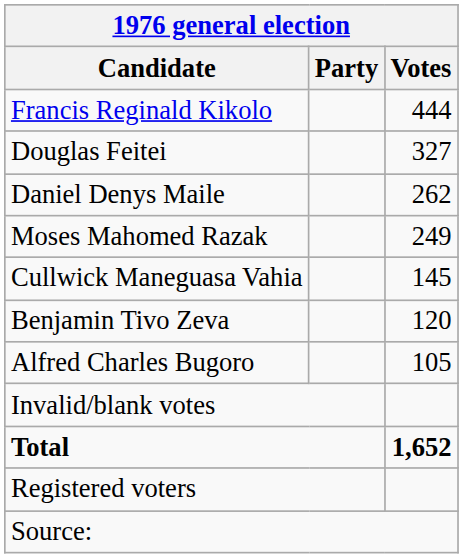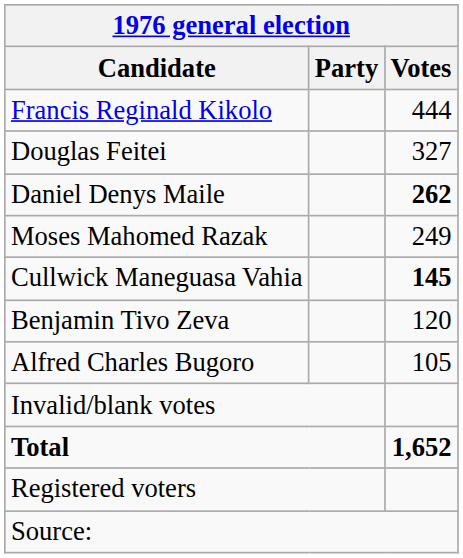(432, 194) normal -> (432, 194) bold
(432, 278) normal -> (432, 278) bold
